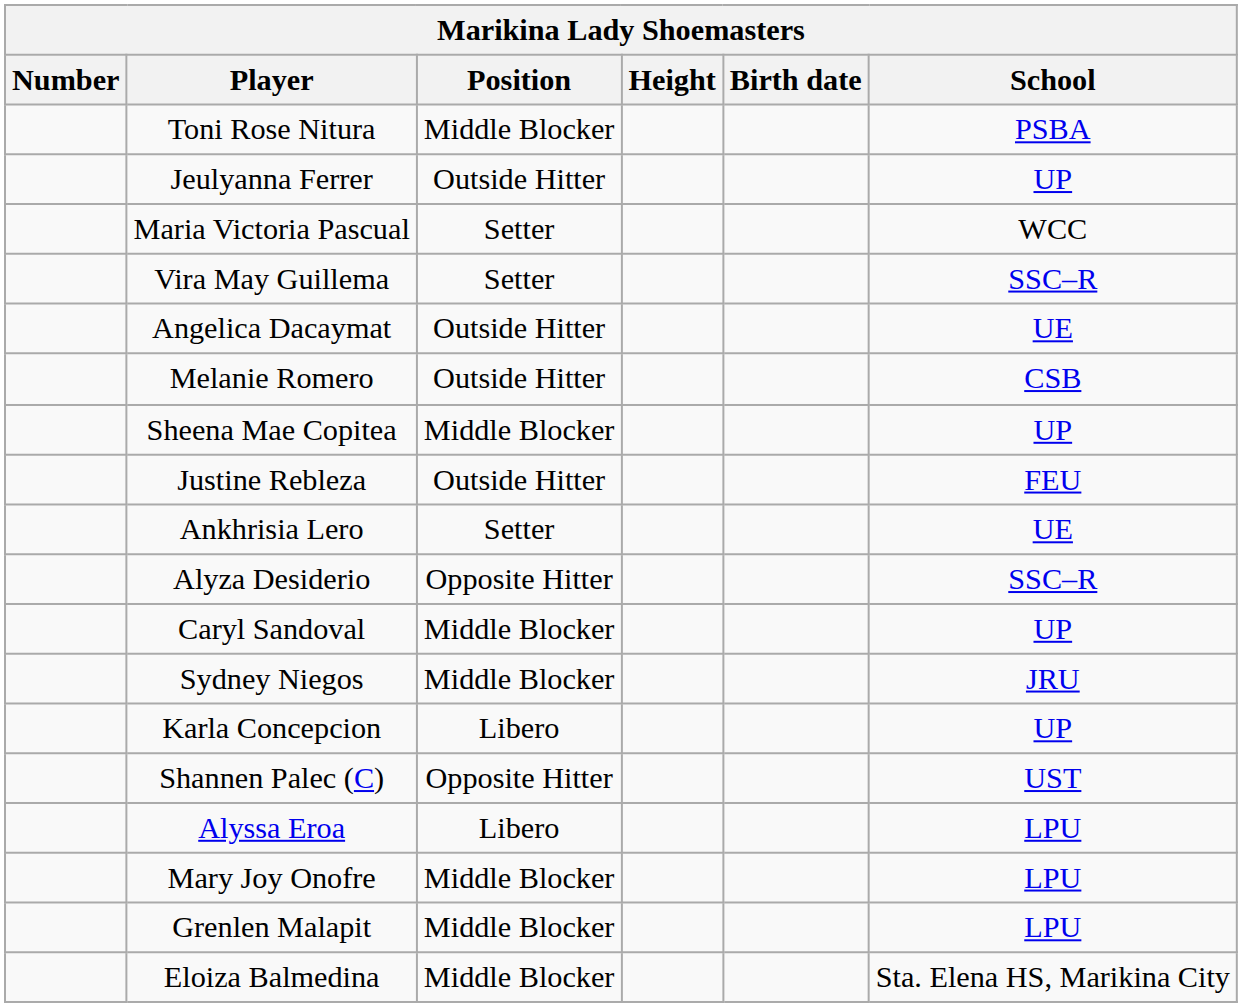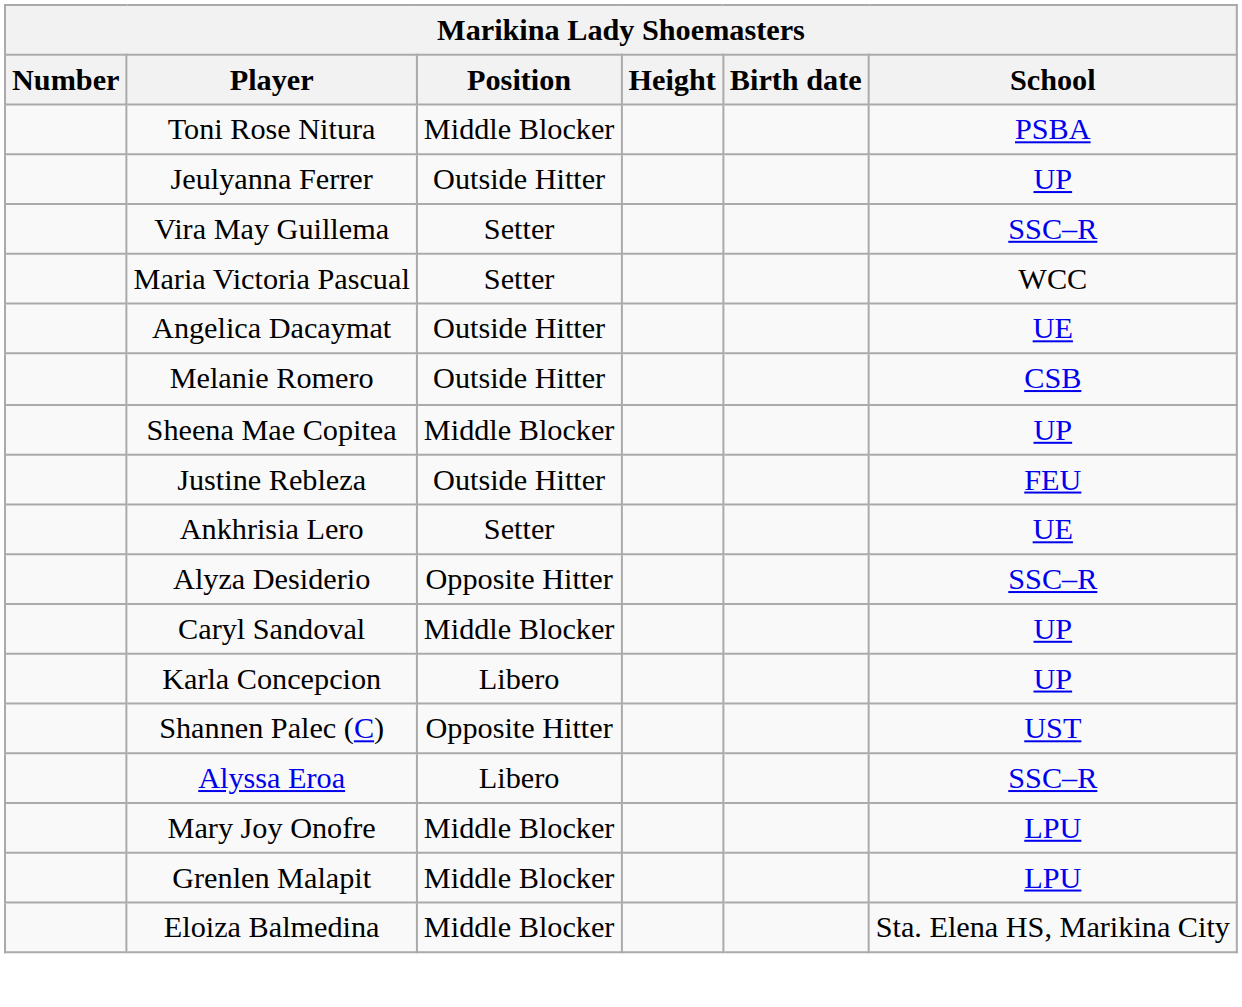rows swapped: (272, 229) <-> (272, 278)
- row: (272, 677)
(1053, 827) LPU -> (1053, 777) SSC–R
